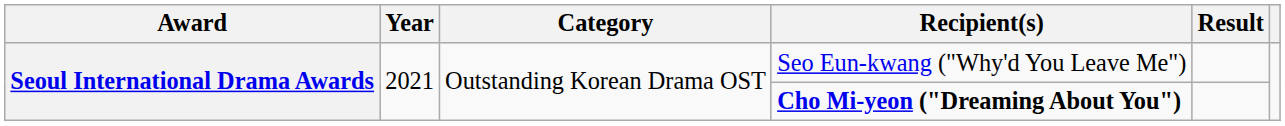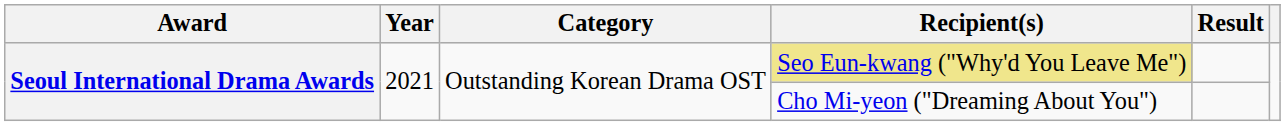(982, 62) no background -> (982, 62) khaki background
(979, 100) bold -> (967, 100) normal
